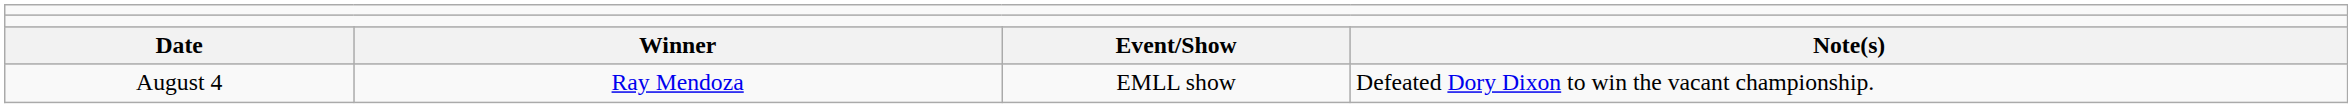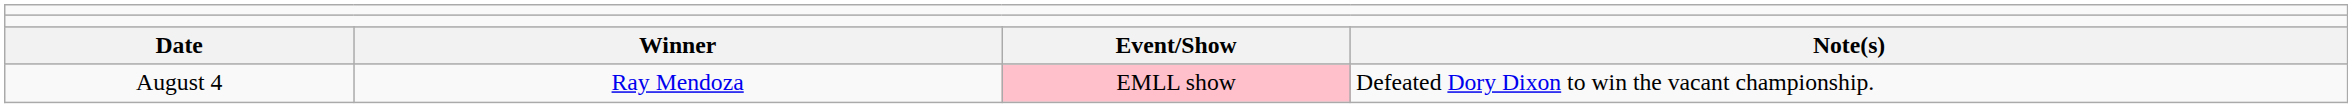(1176, 82) no background -> (1176, 82) pink background
